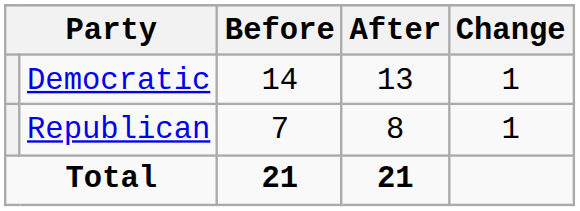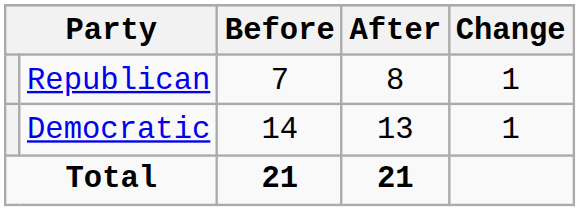rows swapped: (119, 80) <-> (119, 130)
